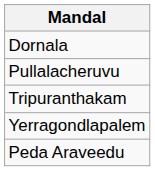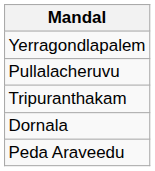(38, 44) Dornala -> (77, 44) Yerragondlapalem
(77, 125) Yerragondlapalem -> (38, 125) Dornala
